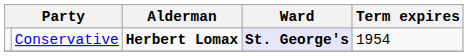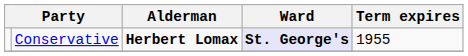(373, 40) 1954 -> (373, 40) 1955
